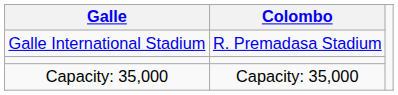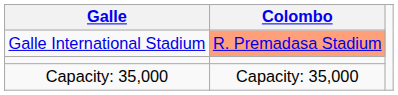(297, 43) no background -> (297, 43) lightsalmon background
